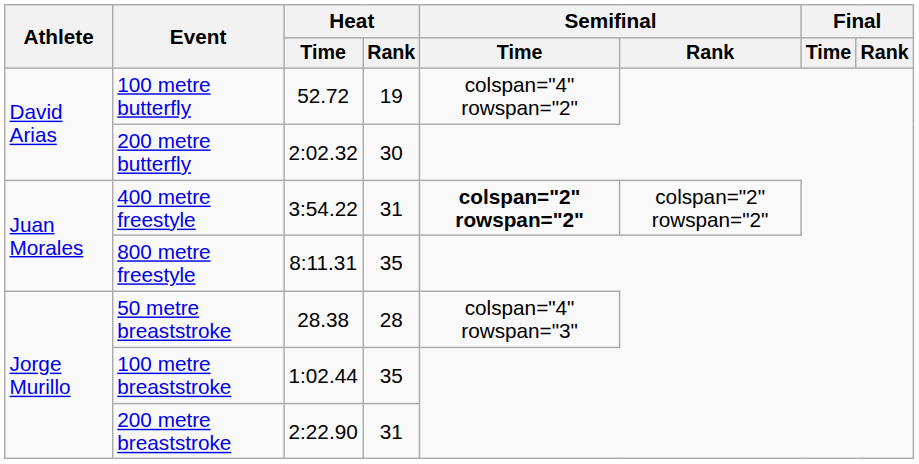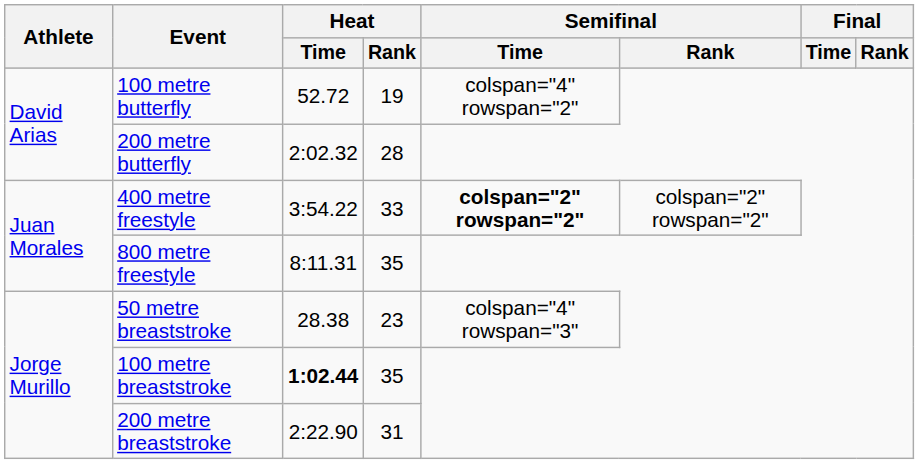(391, 152) 30 -> (392, 152) 28
(391, 208) 31 -> (392, 208) 33
(391, 320) 28 -> (392, 320) 23
(323, 376) normal -> (323, 376) bold
